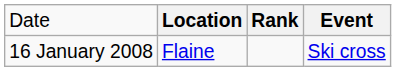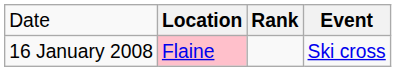(188, 51) no background -> (188, 51) pink background
